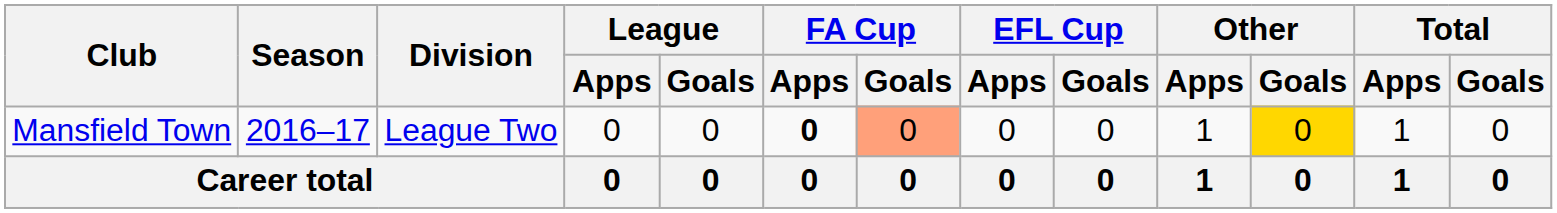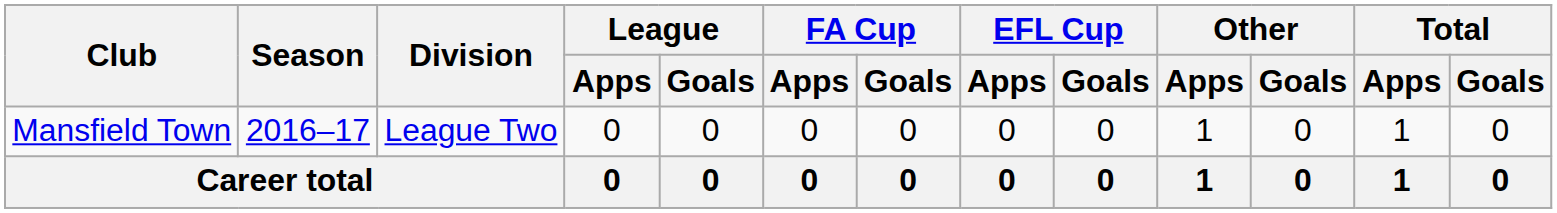(809, 130) bold -> (809, 130) normal
(908, 130) lightsalmon background -> (908, 130) no background
(1303, 130) gold background -> (1303, 130) no background
